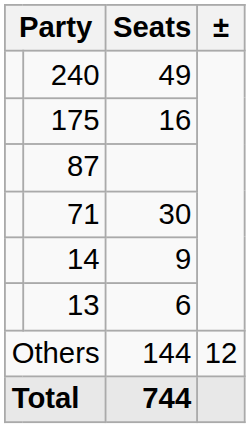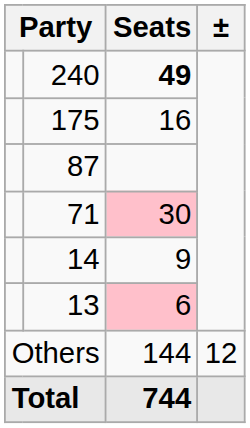(175, 74) normal -> (175, 74) bold
(175, 213) no background -> (175, 213) pink background
(183, 306) no background -> (183, 306) pink background
